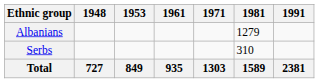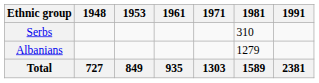rows swapped: (39, 31) <-> (39, 50)
